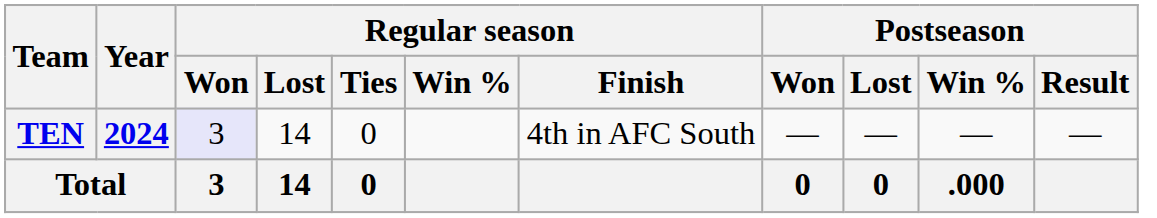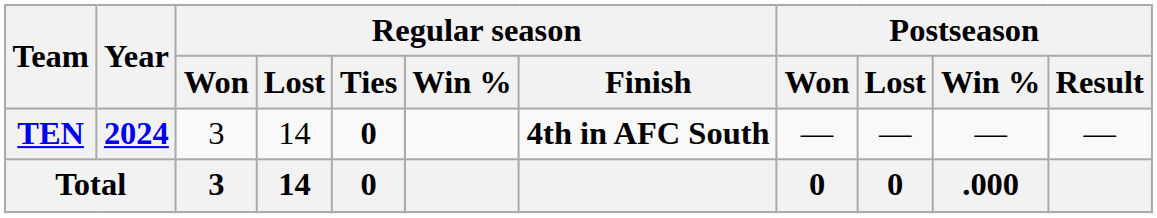(216, 133) lavender background -> (216, 133) no background
(369, 133) normal -> (369, 133) bold
(641, 133) normal -> (648, 133) bold
